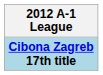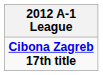(51, 53) lightblue background -> (51, 53) no background
